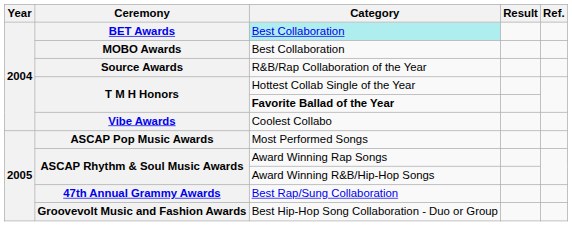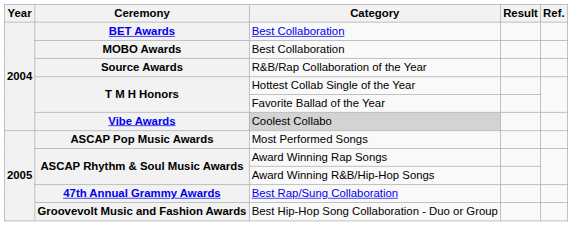(298, 31) paleturquoise background -> (298, 31) no background
(323, 103) bold -> (318, 103) normal
(292, 121) no background -> (292, 121) lightgrey background
